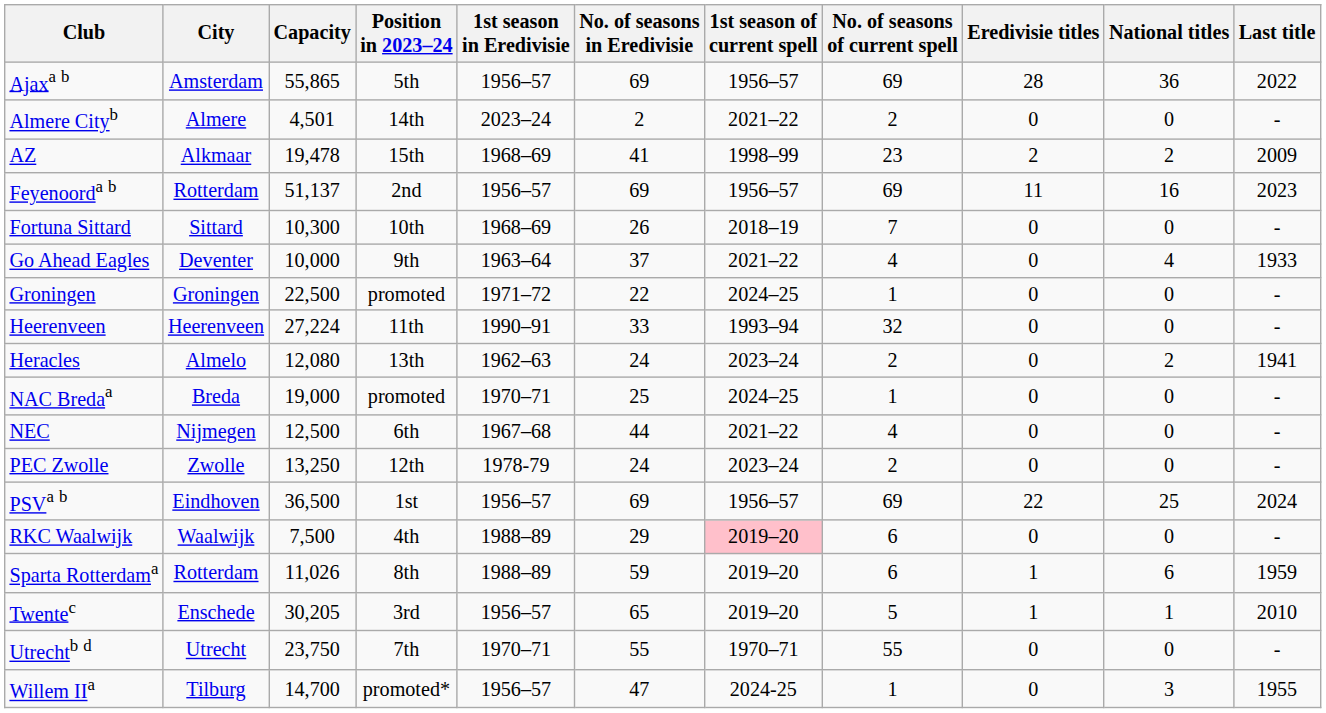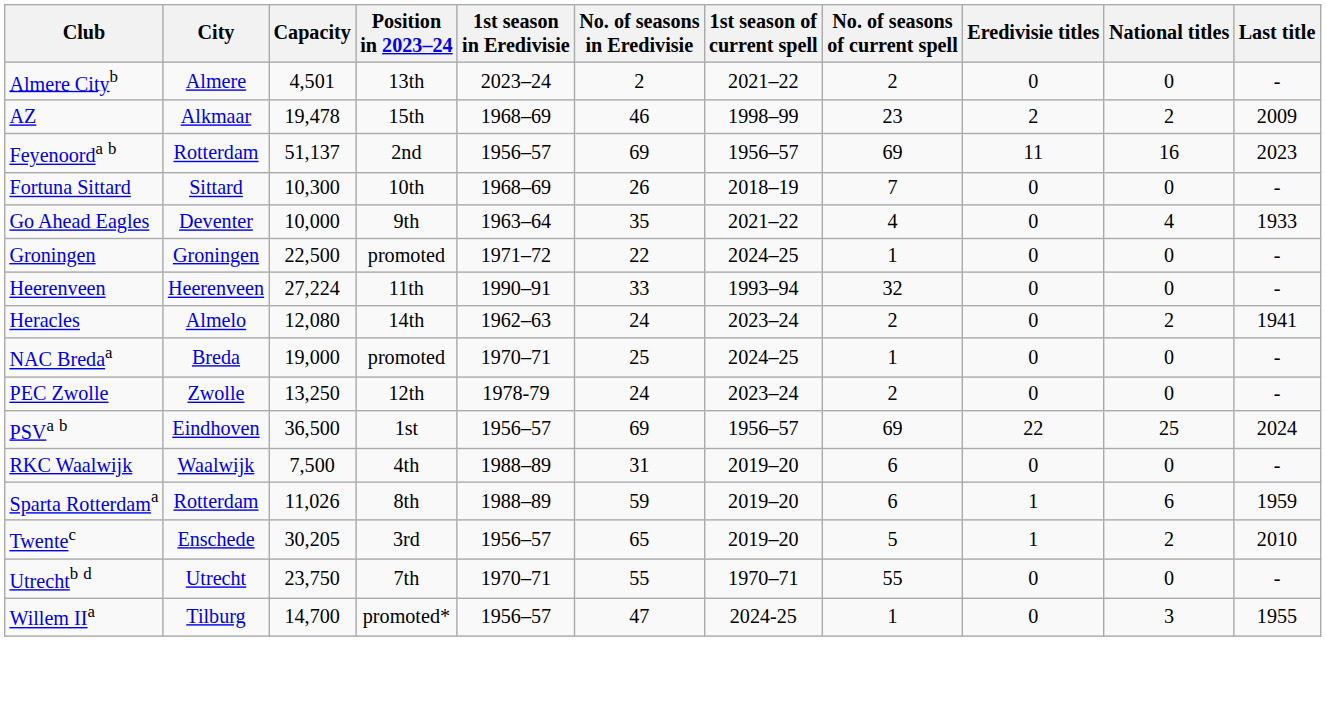- row: (39, 81)
(406, 119) 14th -> (406, 81) 13th
(639, 155) 41 -> (639, 117) 46
(639, 260) 37 -> (639, 222) 35
(406, 360) 13th -> (406, 321) 14th
- row: (30, 432)
(639, 537) 29 -> (639, 465) 31
(763, 537) pink background -> (763, 465) no background
(1169, 611) 1 -> (1169, 540) 2
